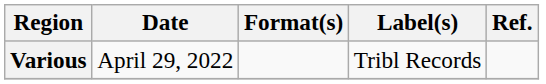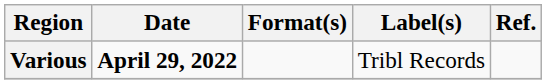(165, 59) normal -> (167, 59) bold
